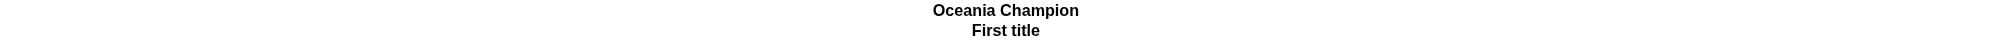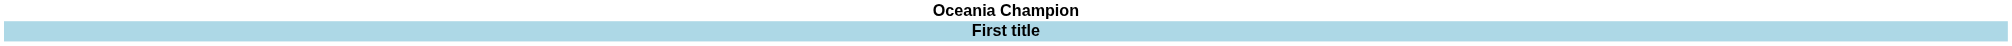(1006, 31) no background -> (1006, 31) lightblue background
